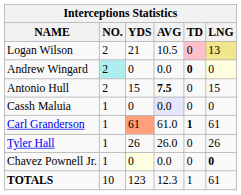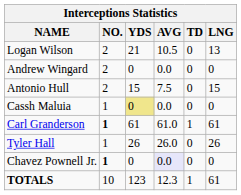(190, 50) pink background -> (190, 50) no background
(214, 50) khaki background -> (214, 50) no background
(105, 69) paleturquoise background -> (105, 69) no background
(190, 69) bold -> (190, 69) normal
(211, 69) lightyellow background -> (211, 69) no background
(164, 87) bold -> (164, 87) normal
(131, 106) no background -> (131, 106) khaki background
(164, 106) lavender background -> (164, 106) no background
(105, 124) normal -> (105, 124) bold
(134, 124) lightsalmon background -> (134, 124) no background
(190, 124) bold -> (190, 124) normal
(105, 161) normal -> (105, 161) bold
(131, 161) lightyellow background -> (131, 161) no background
(164, 161) no background -> (164, 161) lavender background
(211, 161) bold -> (211, 161) normal
